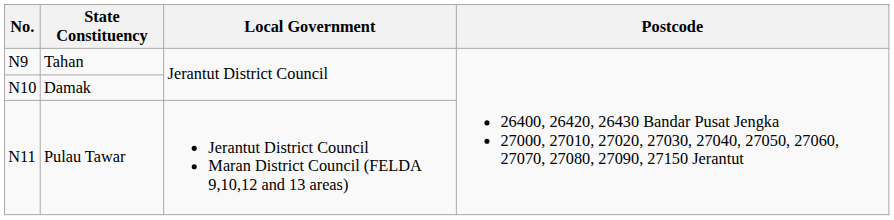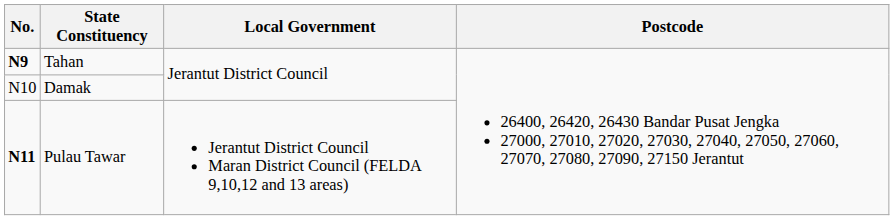(18, 61) normal -> (18, 61) bold
(22, 157) normal -> (22, 157) bold
